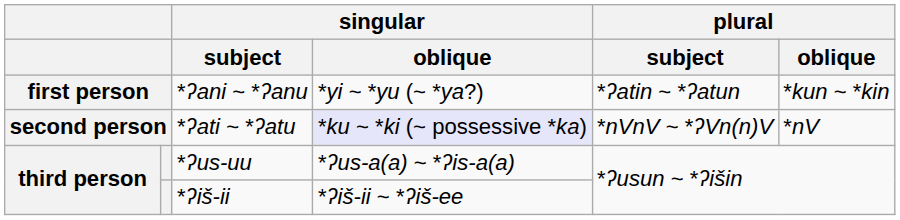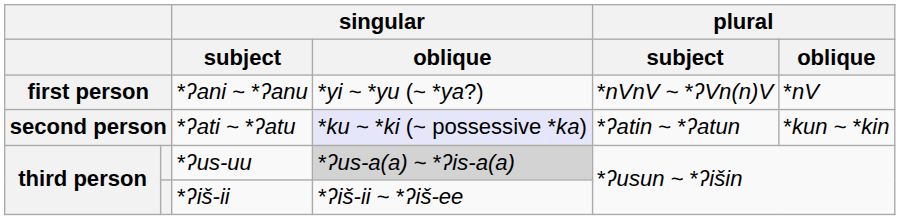(668, 92) *ʔatin ~ *ʔatun -> (685, 92) *nVnV ~ *ʔVn(n)V
(836, 92) *kun ~ *kin -> (801, 92) *nV
(685, 127) *nVnV ~ *ʔVn(n)V -> (668, 127) *ʔatin ~ *ʔatun
(801, 127) *nV -> (836, 127) *kun ~ *kin
(416, 162) no background -> (416, 162) lightgrey background
